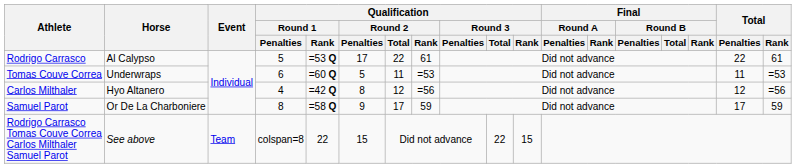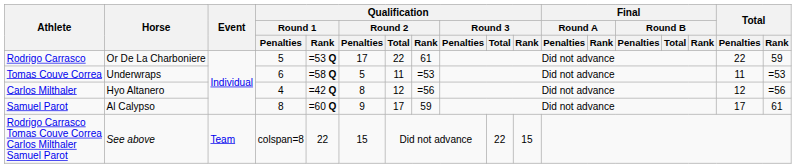(131, 59) Al Calypso -> (156, 59) Or De La Charboniere
(777, 59) 61 -> (777, 59) 59
(323, 75) =60 Q -> (323, 75) =58 Q
(156, 106) Or De La Charboniere -> (131, 106) Al Calypso
(323, 106) =58 Q -> (323, 106) =60 Q
(777, 106) 59 -> (777, 106) 61
